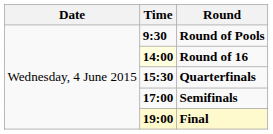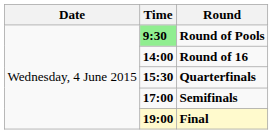(155, 35) no background -> (155, 35) lightgreen background
(158, 56) lightyellow background -> (158, 56) no background
